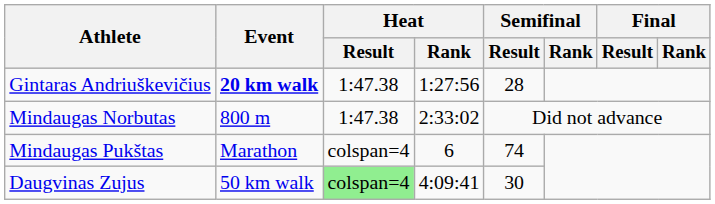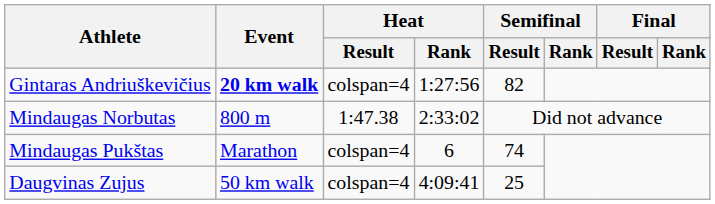(368, 85) 1:47.38 -> (368, 85) colspan=4
(514, 85) 28 -> (514, 85) 82
(368, 183) lightgreen background -> (368, 183) no background
(514, 183) 30 -> (514, 183) 25
